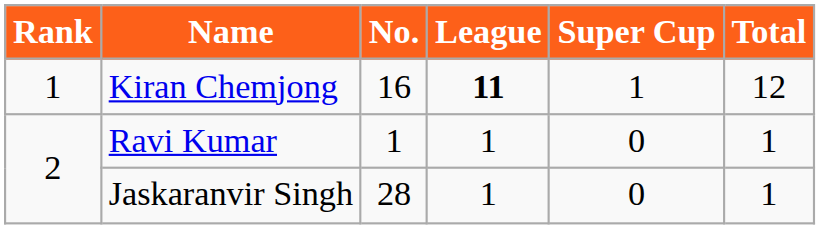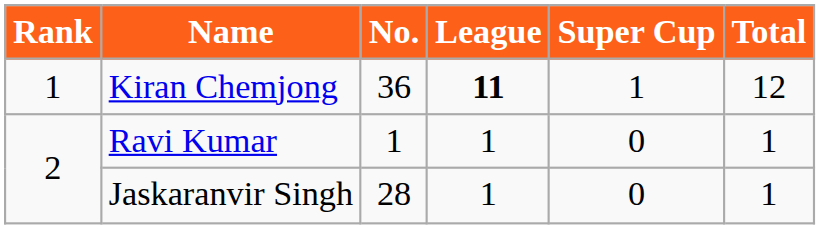(394, 85) 16 -> (394, 85) 36
